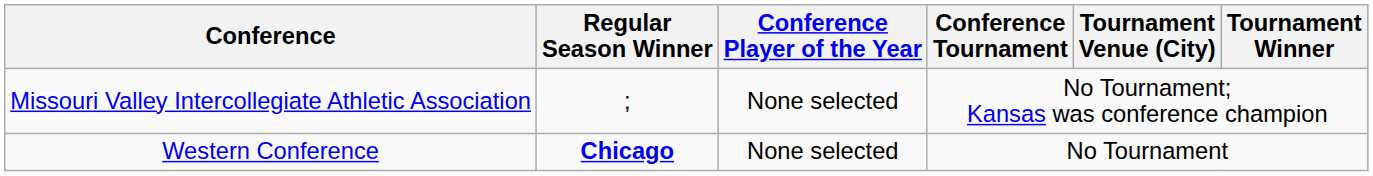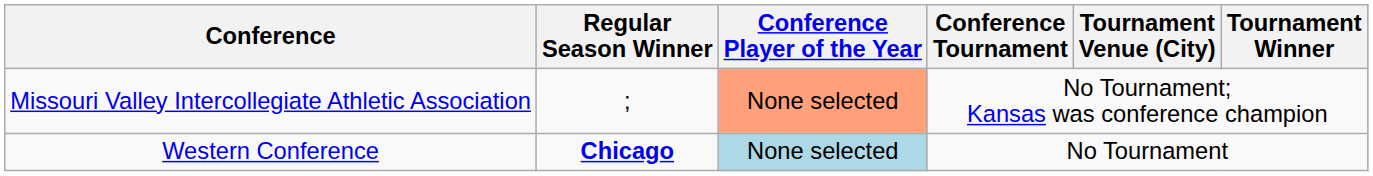(823, 100) no background -> (823, 100) lightsalmon background
(823, 151) no background -> (823, 151) lightblue background
